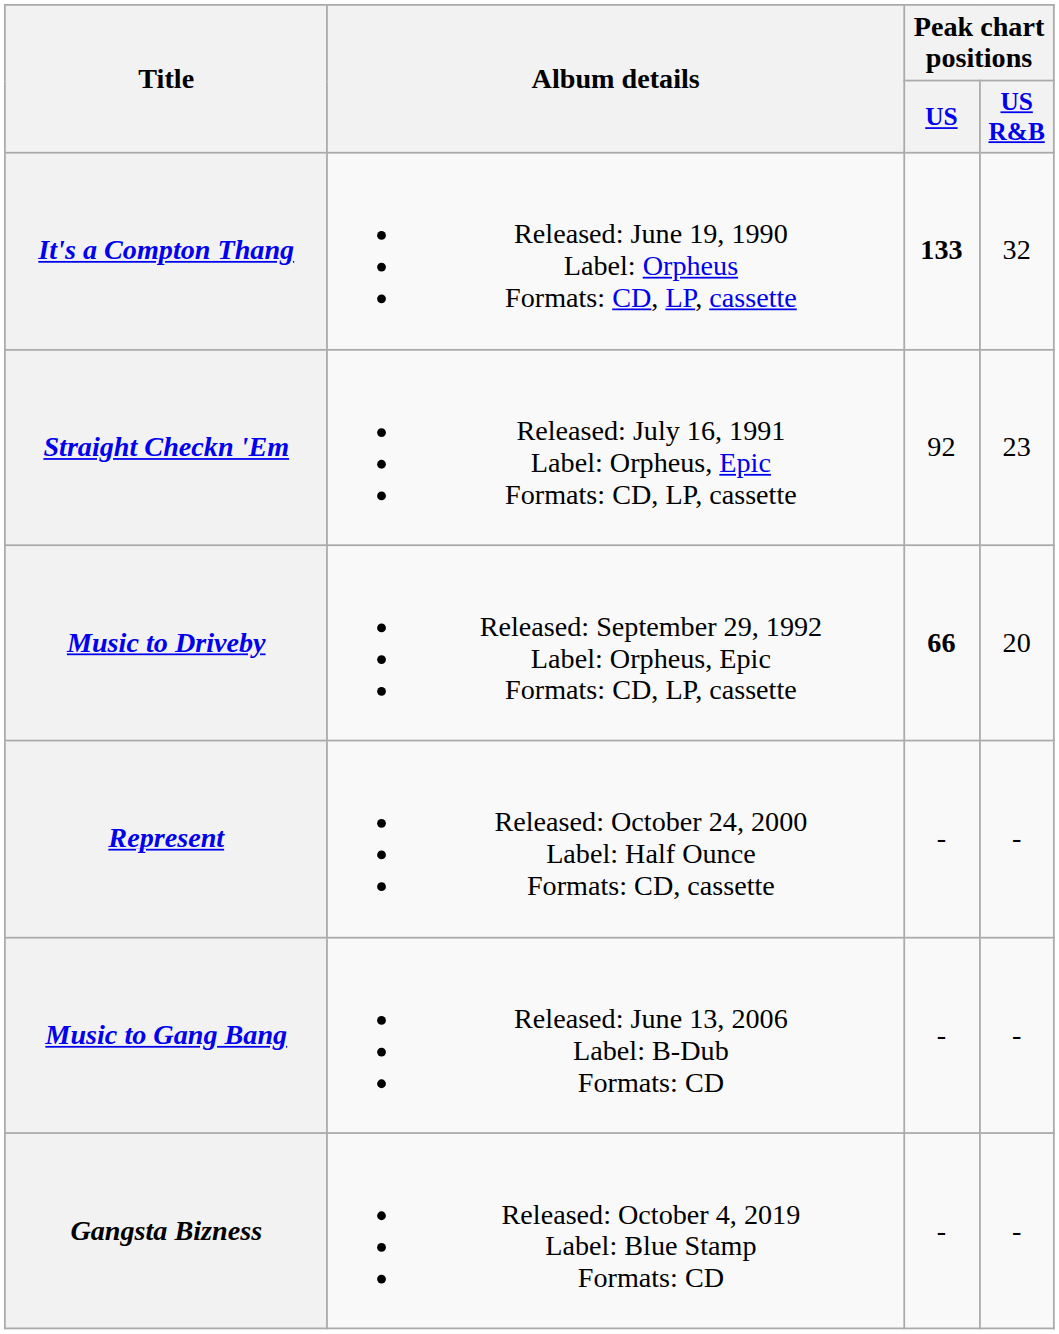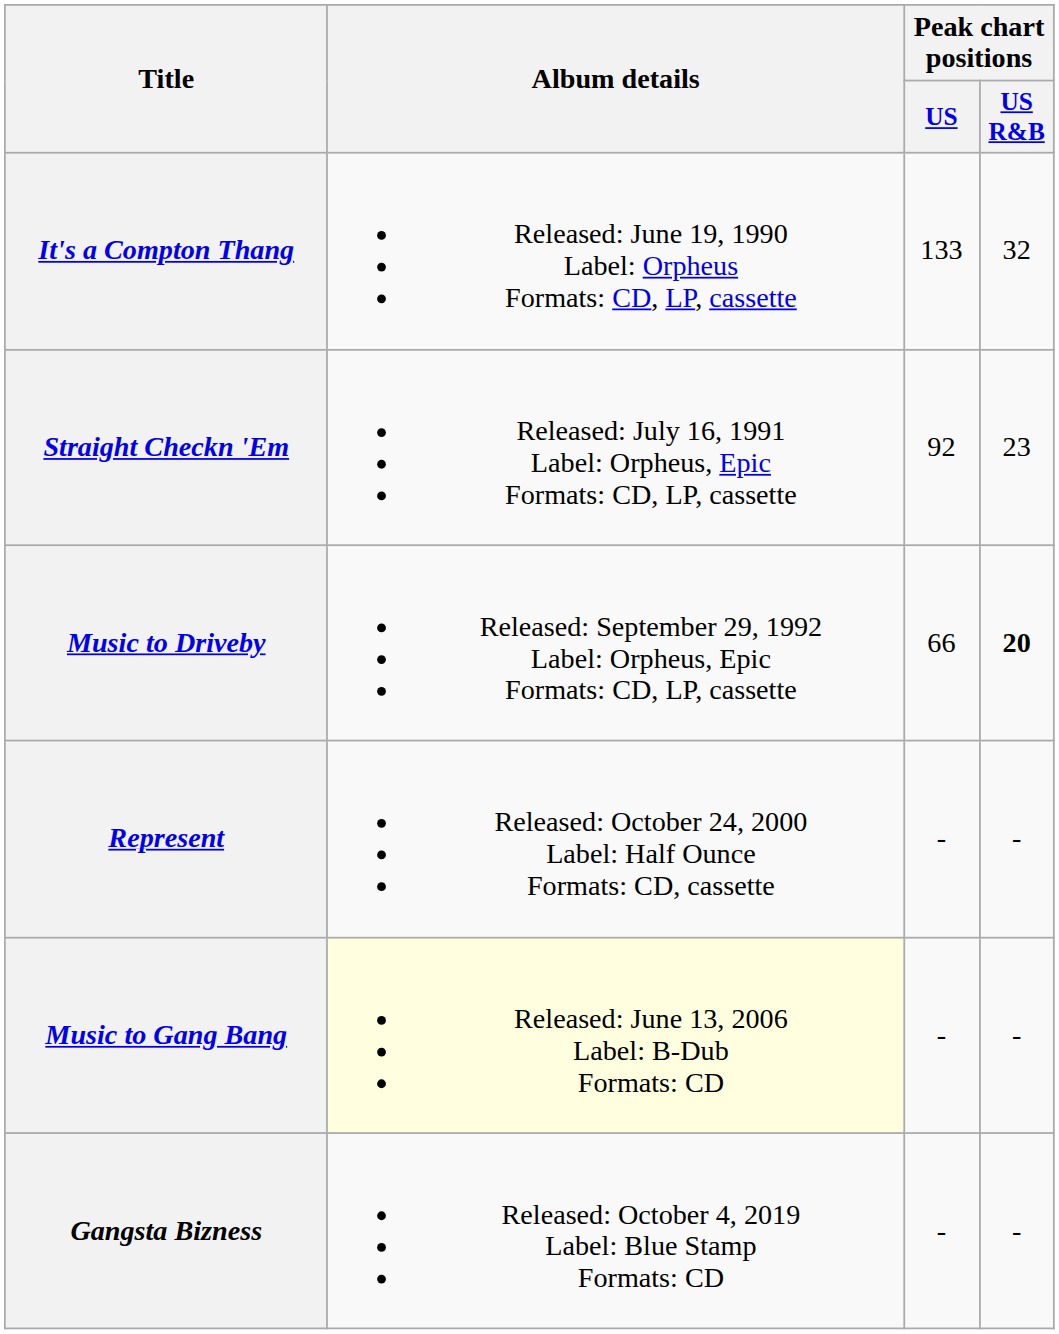(941, 250) bold -> (941, 250) normal
(941, 642) bold -> (941, 642) normal
(1017, 642) normal -> (1017, 642) bold
(616, 1051) no background -> (616, 1051) lightyellow background
